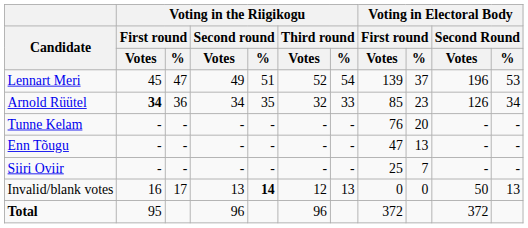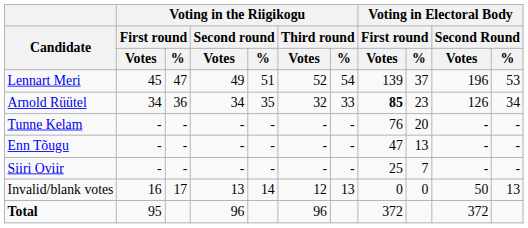(155, 102) bold -> (155, 102) normal
(396, 102) normal -> (396, 102) bold
(268, 189) bold -> (268, 189) normal
